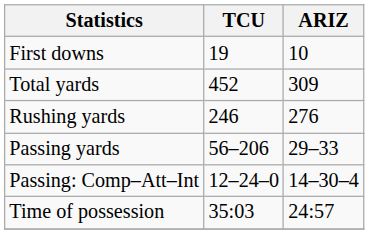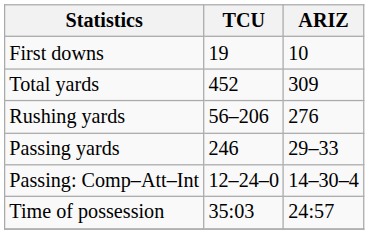(224, 116) 246 -> (239, 116) 56–206
(239, 148) 56–206 -> (224, 148) 246
